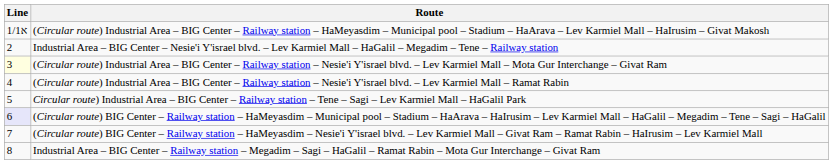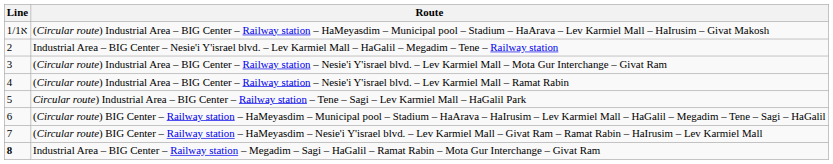(10, 64) lightyellow background -> (10, 64) no background
(10, 116) lavender background -> (10, 116) no background
(10, 151) normal -> (10, 151) bold
